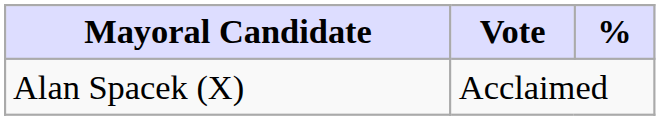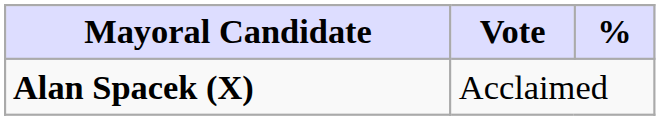(129, 86) normal -> (133, 86) bold
